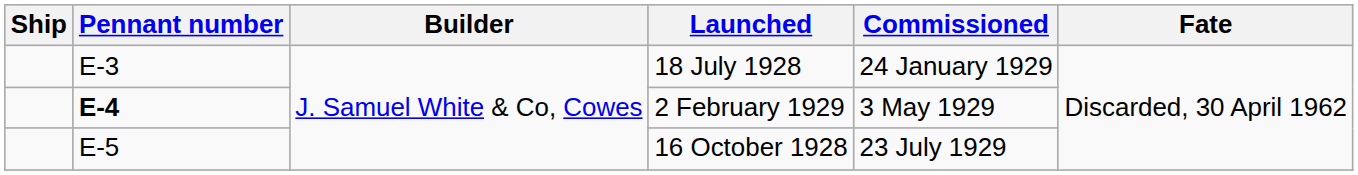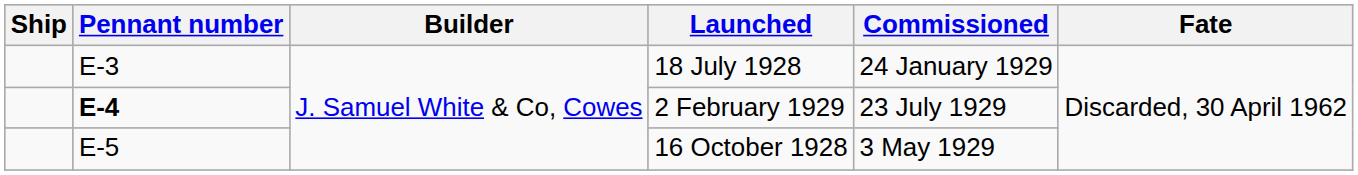(927, 107) 3 May 1929 -> (933, 107) 23 July 1929
(933, 148) 23 July 1929 -> (927, 148) 3 May 1929
